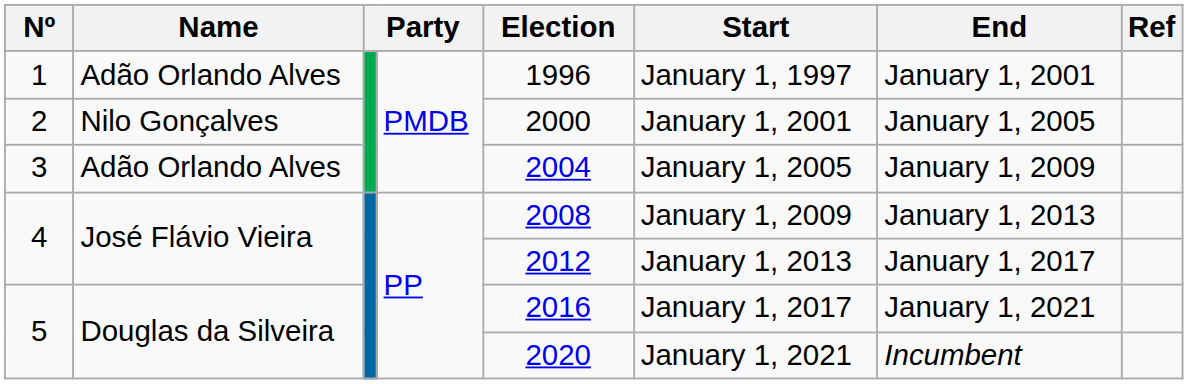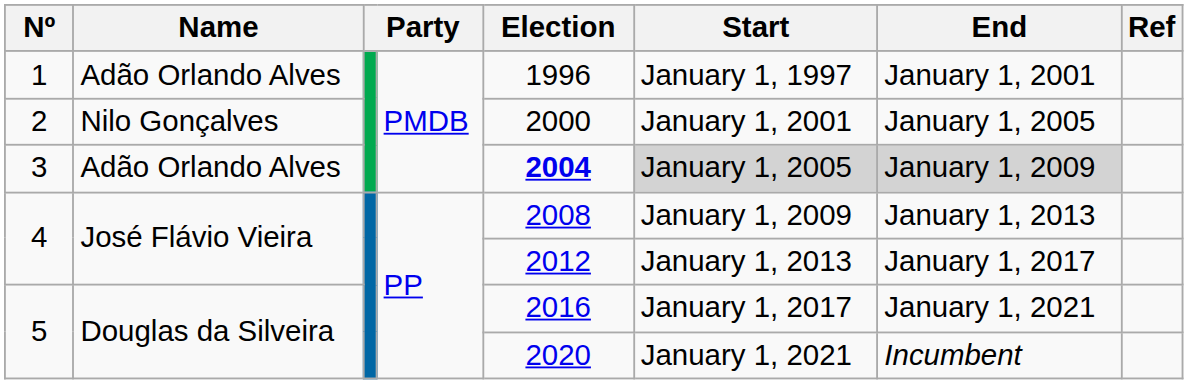(558, 167) normal -> (558, 167) bold
(746, 167) no background -> (746, 167) lightgrey background
(990, 167) no background -> (990, 167) lightgrey background
